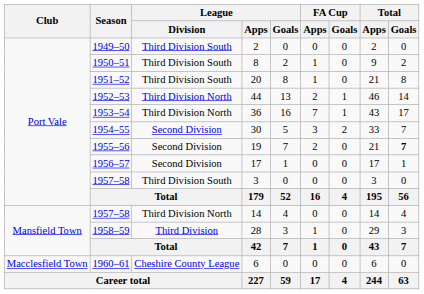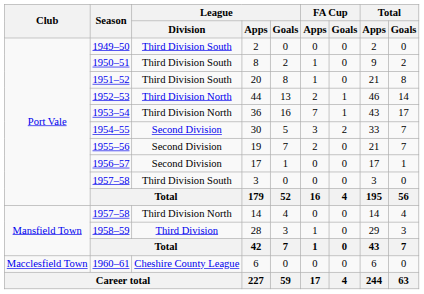(404, 146) bold -> (404, 146) normal
